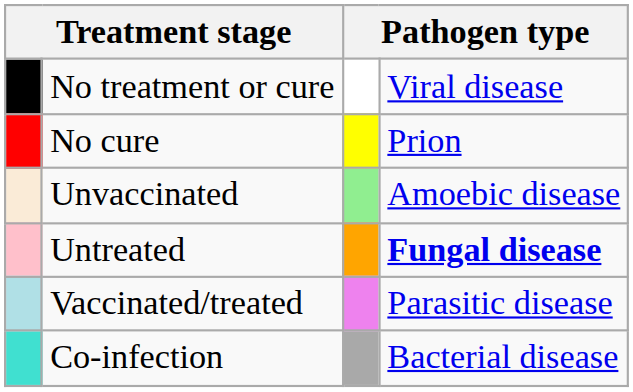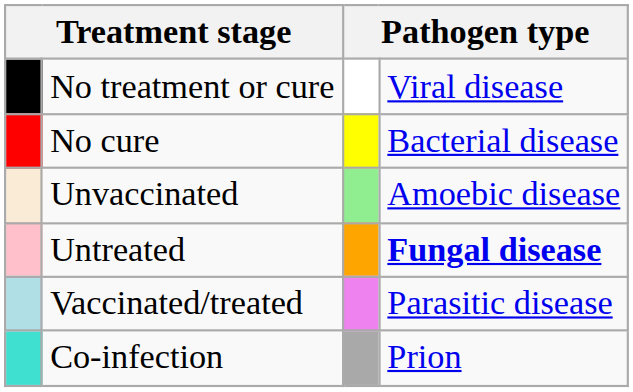(424, 140) Prion -> (503, 140) Bacterial disease
(503, 357) Bacterial disease -> (424, 357) Prion
